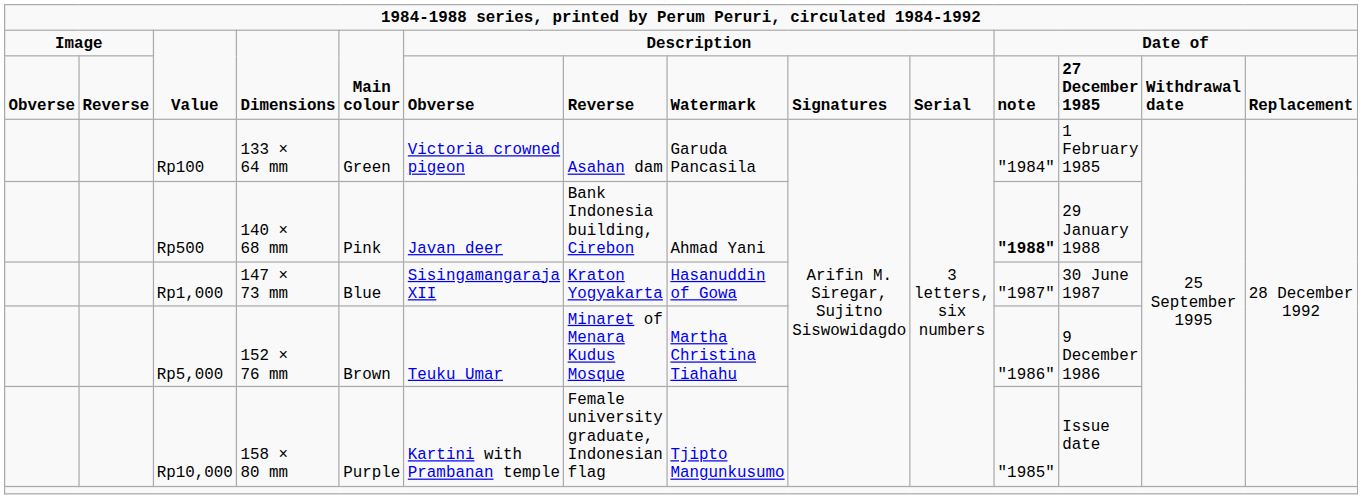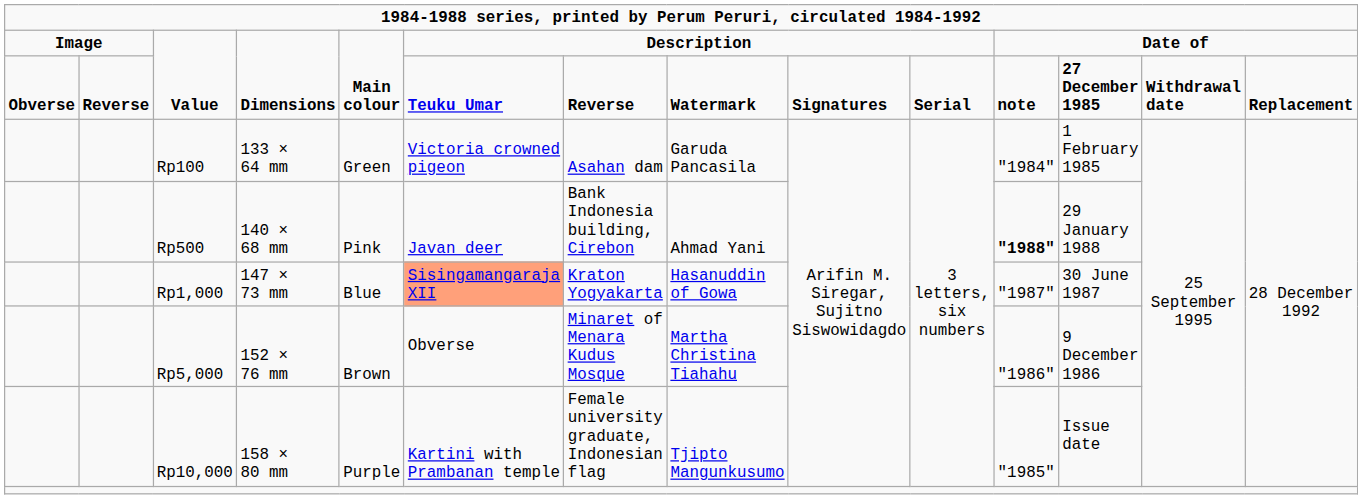(441, 106) Obverse -> (455, 106) Teuku Umar
(484, 284) no background -> (484, 284) lightsalmon background
(455, 374) Teuku Umar -> (441, 346) Obverse
